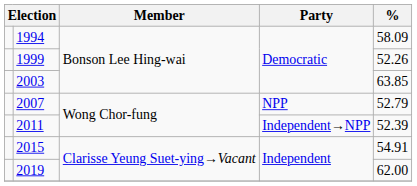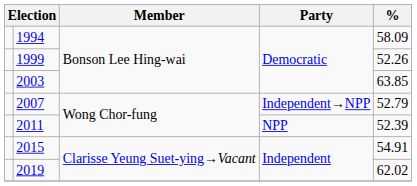(275, 103) NPP -> (316, 103) Independent→NPP
(316, 125) Independent→NPP -> (275, 125) NPP
(392, 170) 62.00 -> (392, 170) 62.02
